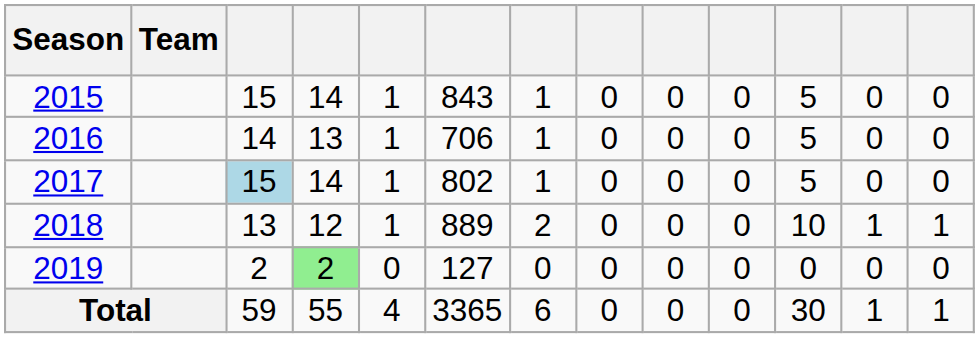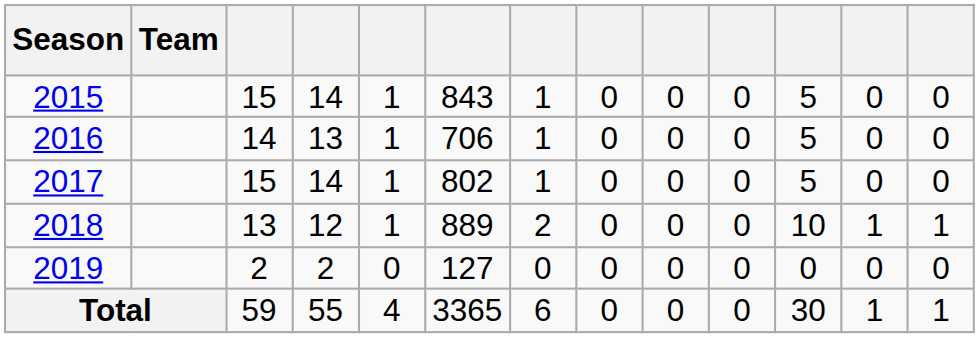(259, 182) lightblue background -> (259, 182) no background
(325, 267) lightgreen background -> (325, 267) no background
